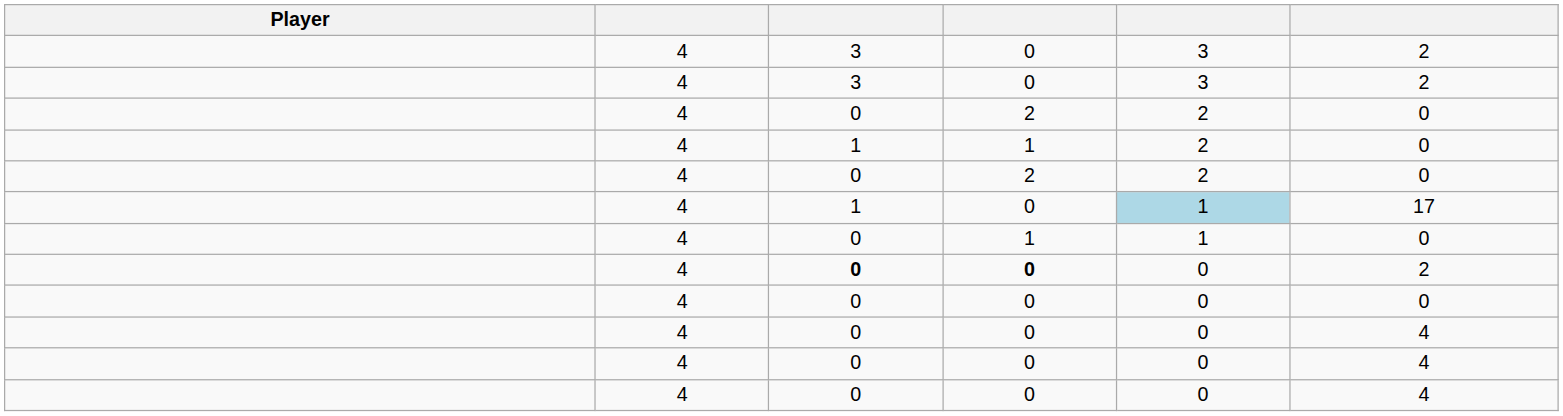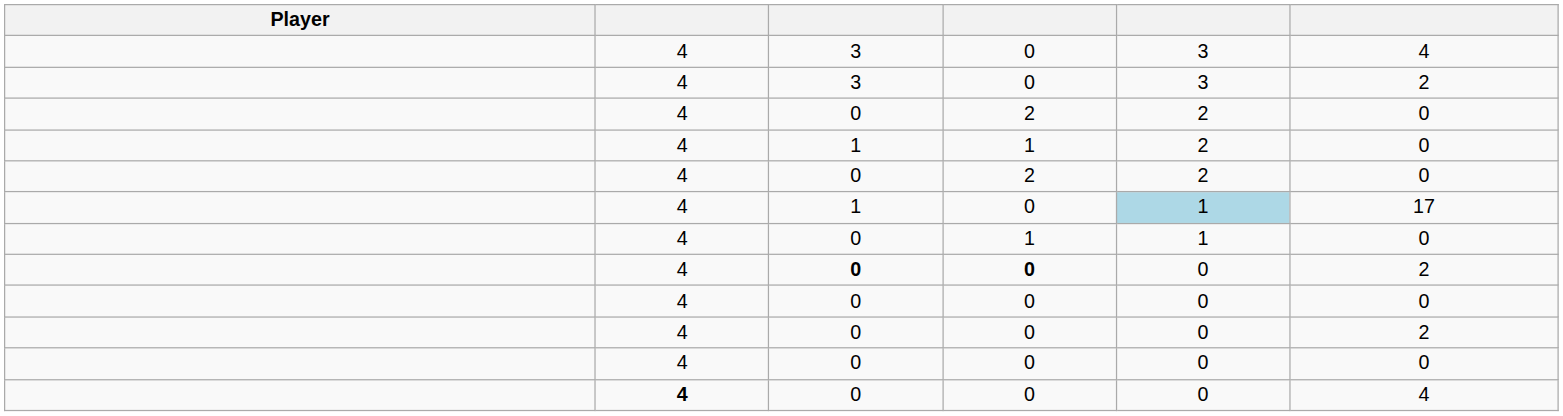(1424, 51) 2 -> (1424, 51) 4
(1424, 332) 4 -> (1424, 332) 2
(1424, 363) 4 -> (1424, 363) 0
(682, 394) normal -> (682, 394) bold
